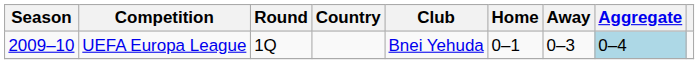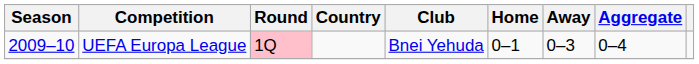(265, 44) no background -> (265, 44) pink background
(613, 44) lightblue background -> (613, 44) no background
